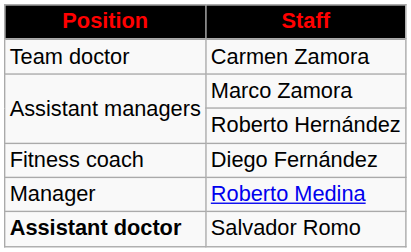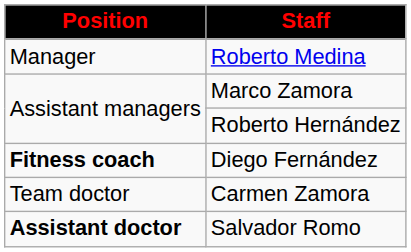rows swapped: (288, 194) <-> (290, 56)
(77, 159) normal -> (82, 159) bold
